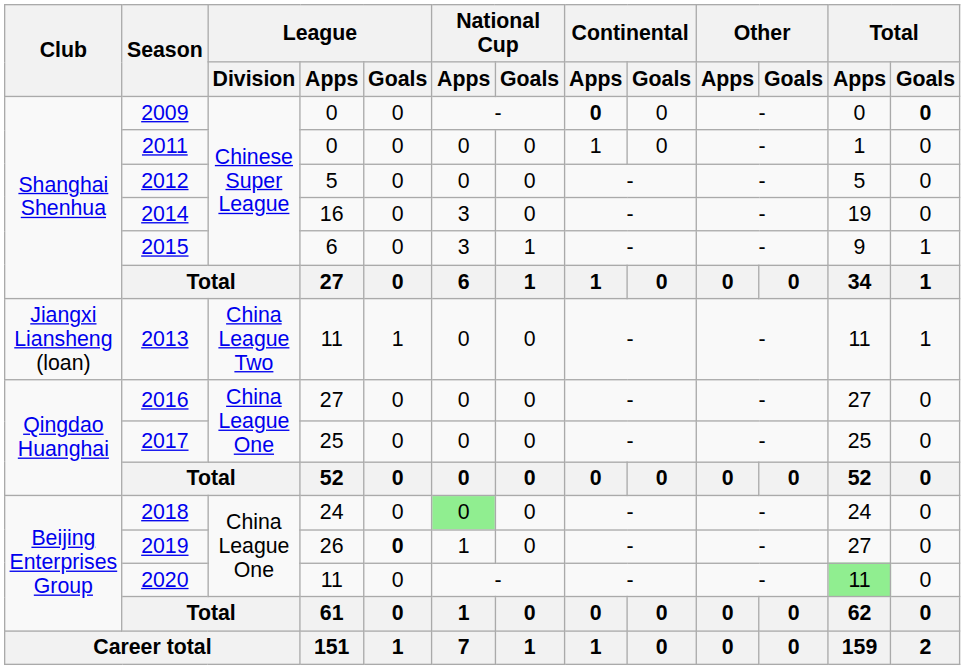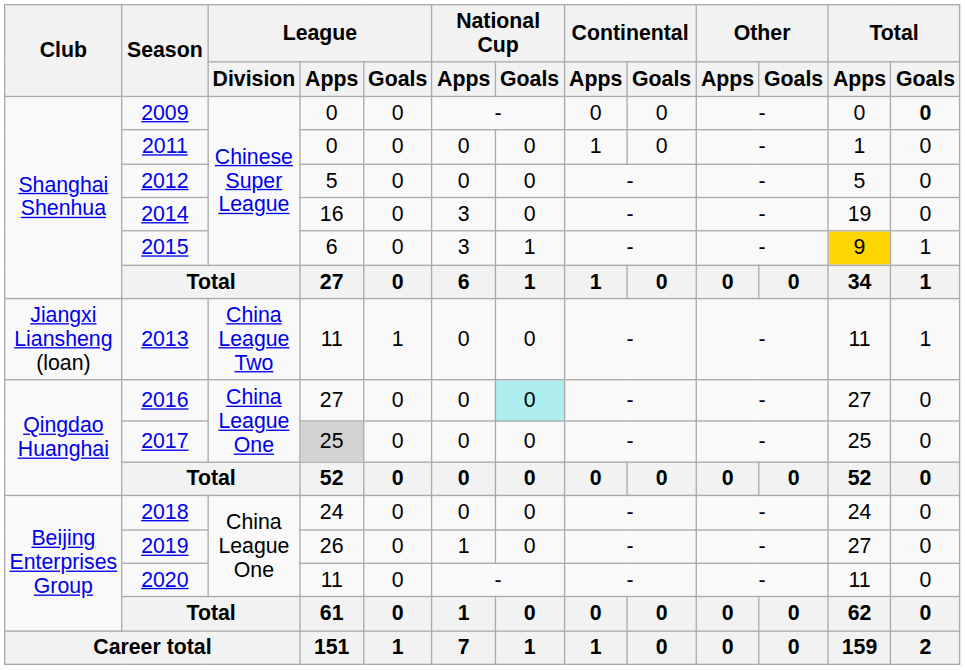(596, 112) bold -> (596, 112) normal
(860, 247) no background -> (860, 247) gold background
(530, 400) no background -> (530, 400) paleturquoise background
(332, 441) no background -> (332, 441) lightgrey background
(464, 512) lightgreen background -> (464, 512) no background
(398, 546) bold -> (398, 546) normal
(860, 579) lightgreen background -> (860, 579) no background
